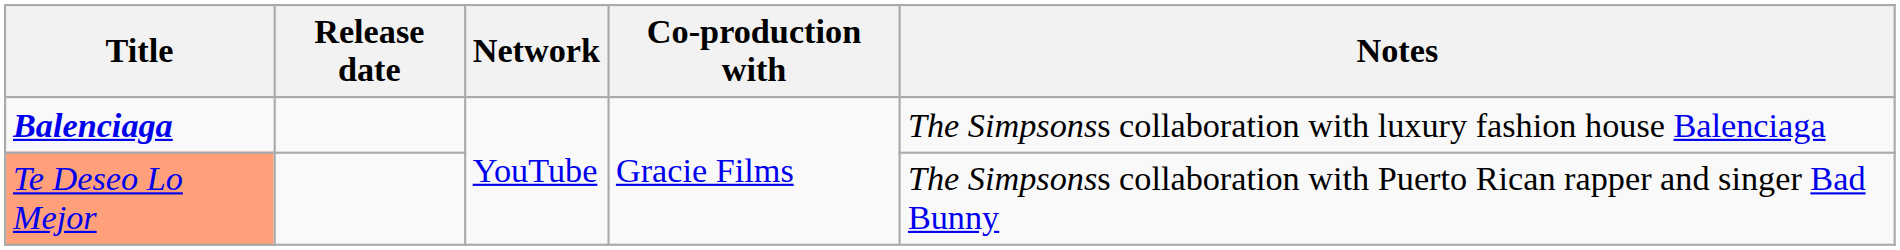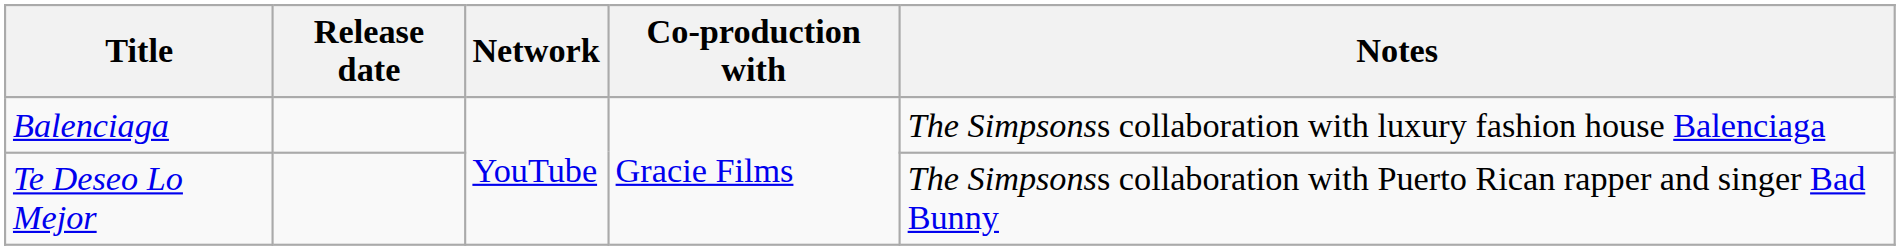(93, 124) bold -> (91, 124) normal
(98, 198) lightsalmon background -> (98, 198) no background
